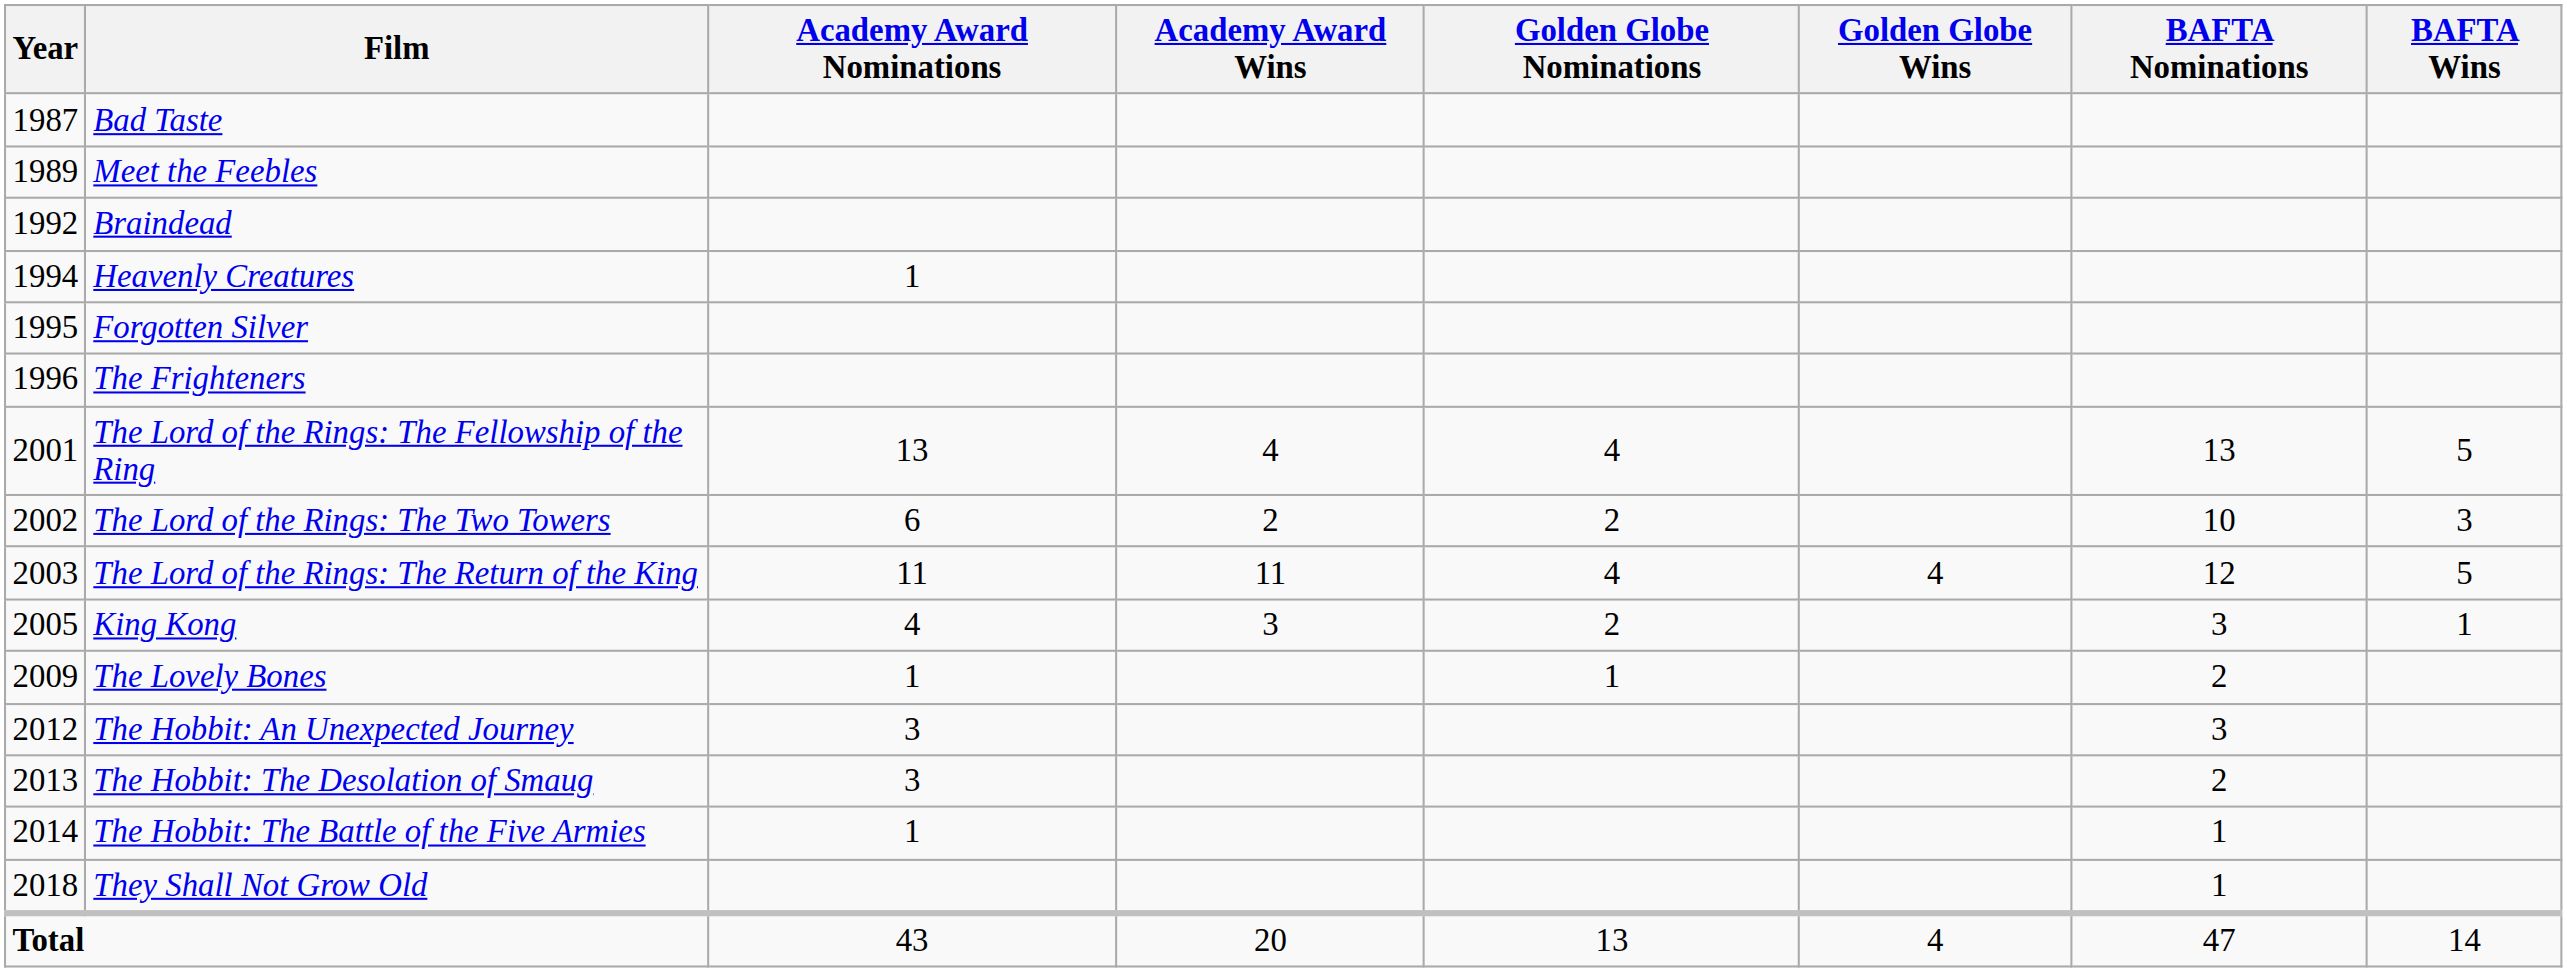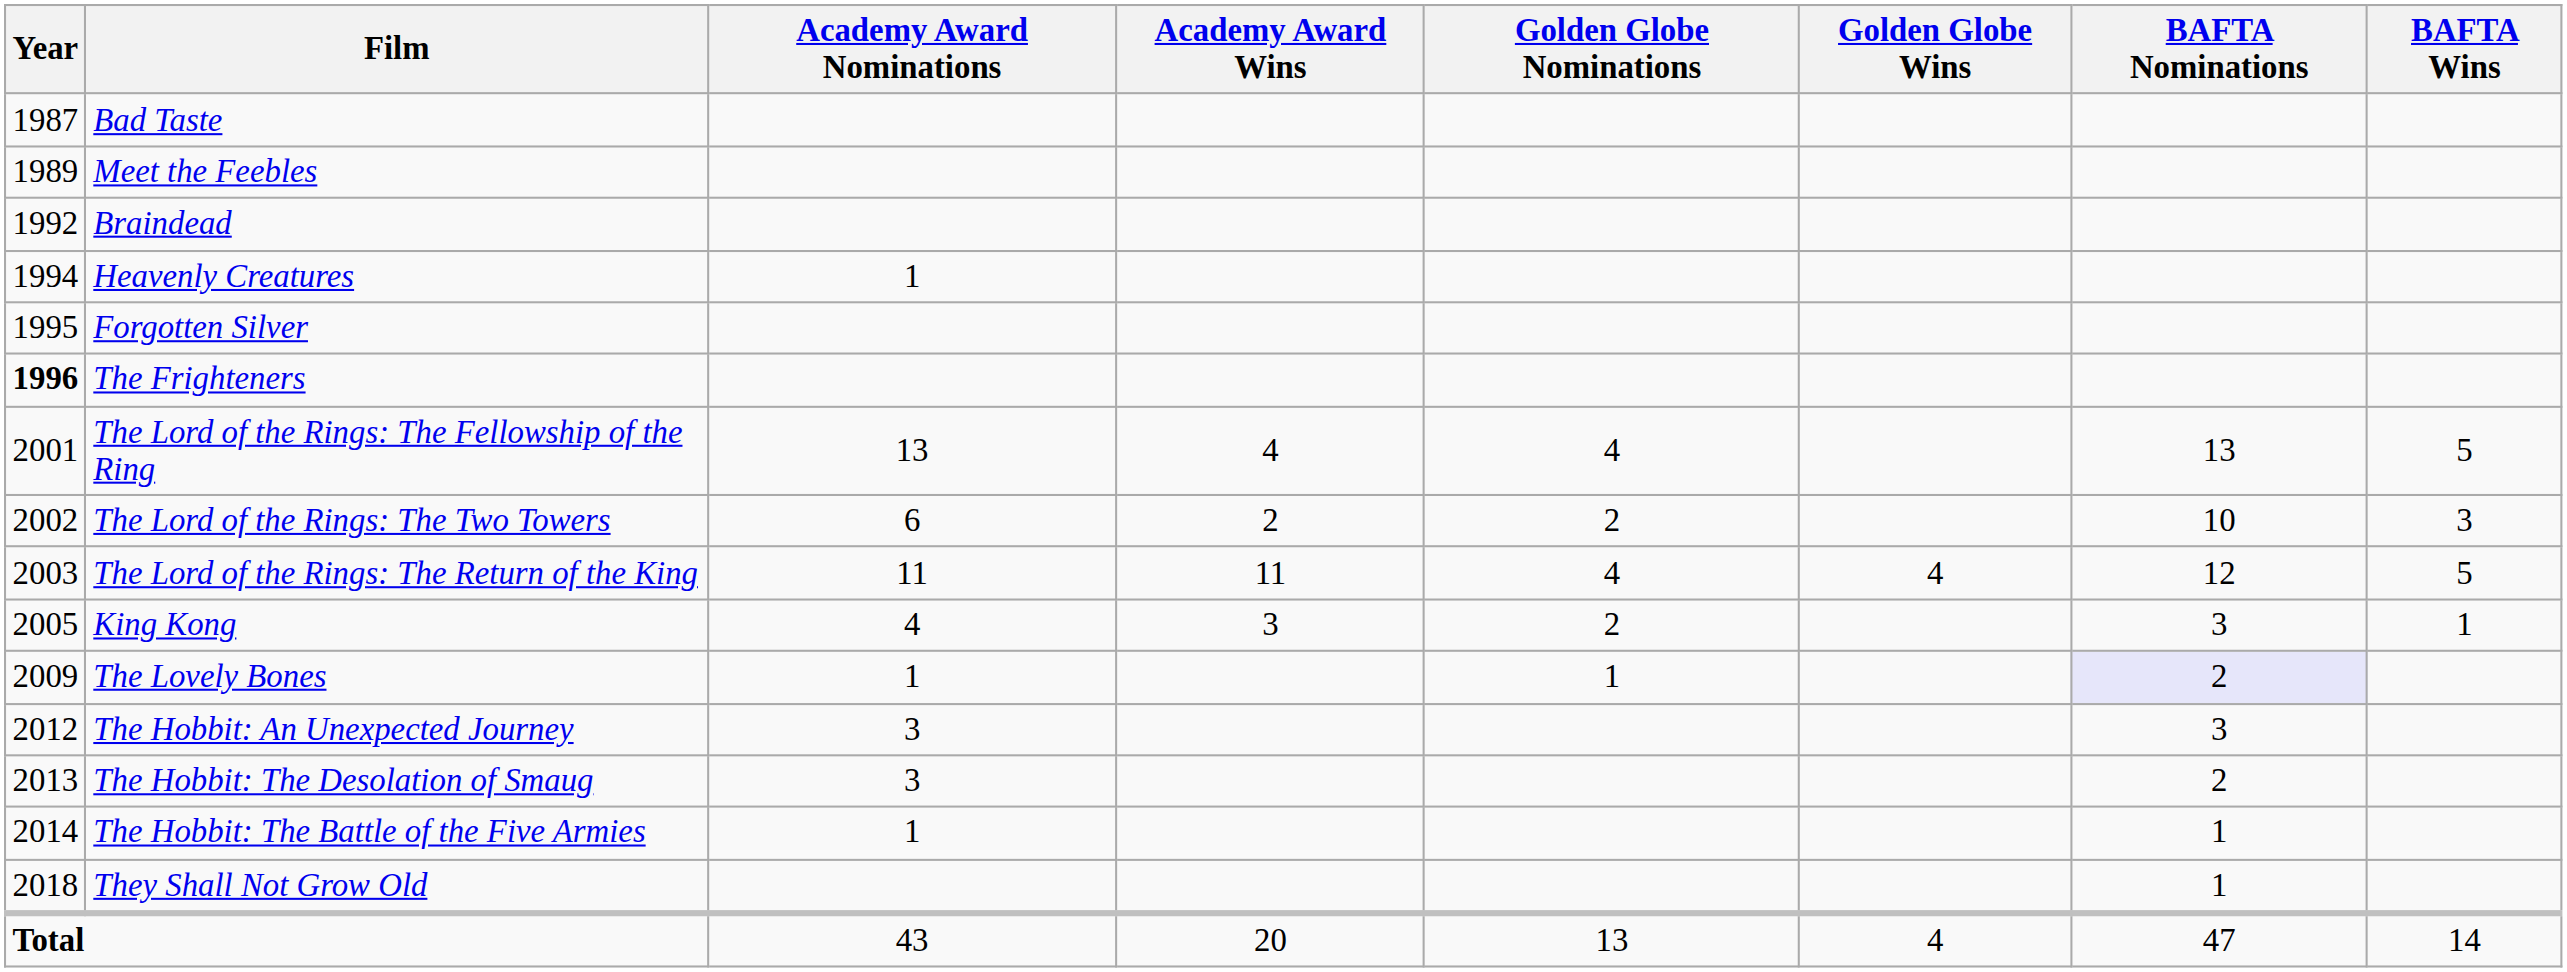(45, 379) normal -> (45, 379) bold
(2219, 676) no background -> (2219, 676) lavender background
